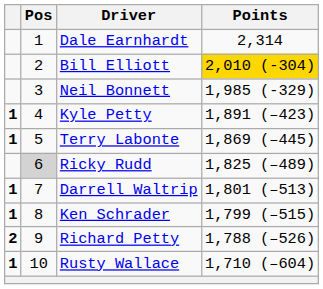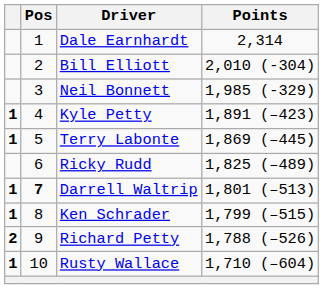(260, 67) gold background -> (260, 67) no background
(39, 166) lightgrey background -> (39, 166) no background
(39, 190) normal -> (39, 190) bold
